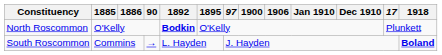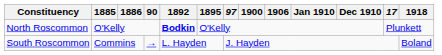(418, 43) bold -> (417, 43) normal
